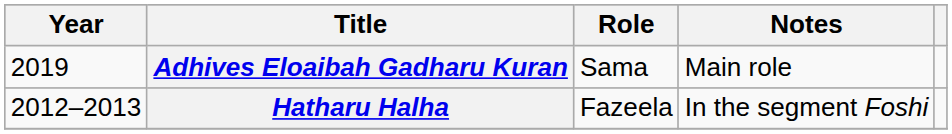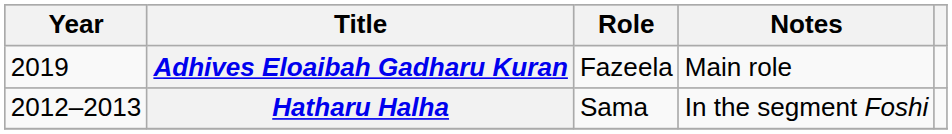(614, 66) Sama -> (626, 66) Fazeela
(626, 107) Fazeela -> (614, 107) Sama
